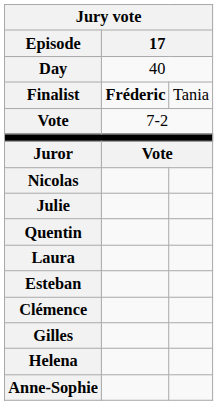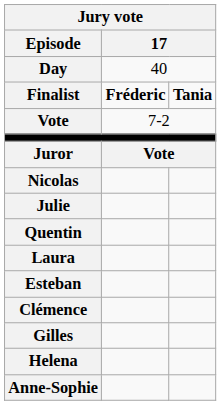(191, 95) normal -> (193, 95) bold
